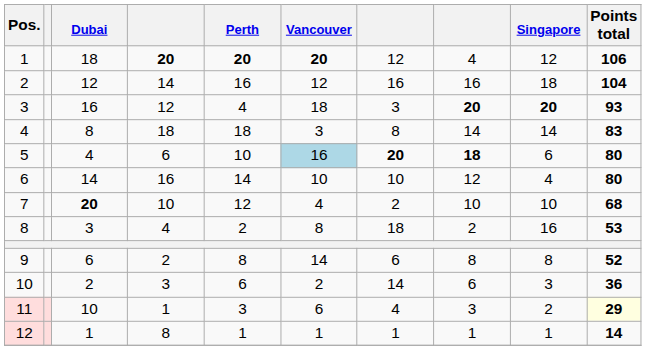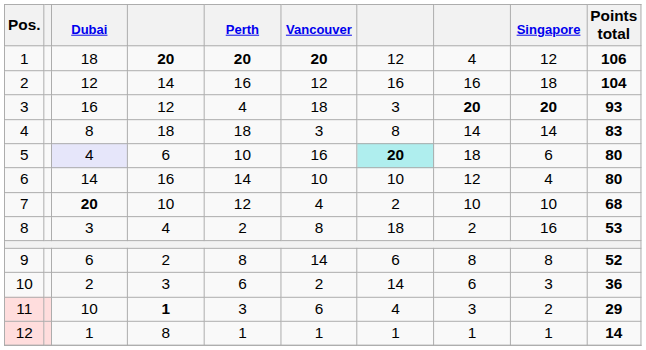(89, 155) no background -> (89, 155) lavender background
(319, 155) lightblue background -> (319, 155) no background
(395, 155) no background -> (395, 155) paleturquoise background
(472, 155) bold -> (472, 155) normal
(166, 308) normal -> (166, 308) bold
(614, 308) lightyellow background -> (614, 308) no background
